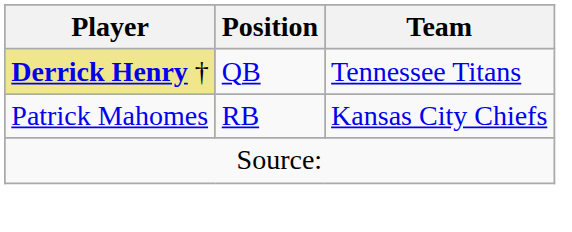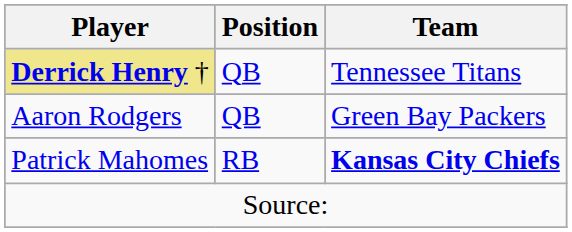+ row: (96, 115)
(439, 115) normal -> (445, 159) bold
